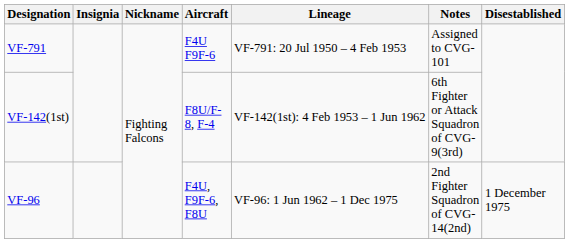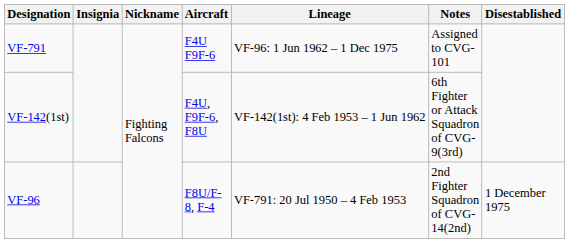(320, 48) VF-791: 20 Jul 1950 – 4 Feb 1953 -> (316, 48) VF-96: 1 Jun 1962 – 1 Dec 1975
(203, 117) F8U/F-8, F-4 -> (202, 117) F4U, F9F-6, F8U
(202, 200) F4U, F9F-6, F8U -> (203, 200) F8U/F-8, F-4
(316, 200) VF-96: 1 Jun 1962 – 1 Dec 1975 -> (320, 200) VF-791: 20 Jul 1950 – 4 Feb 1953
